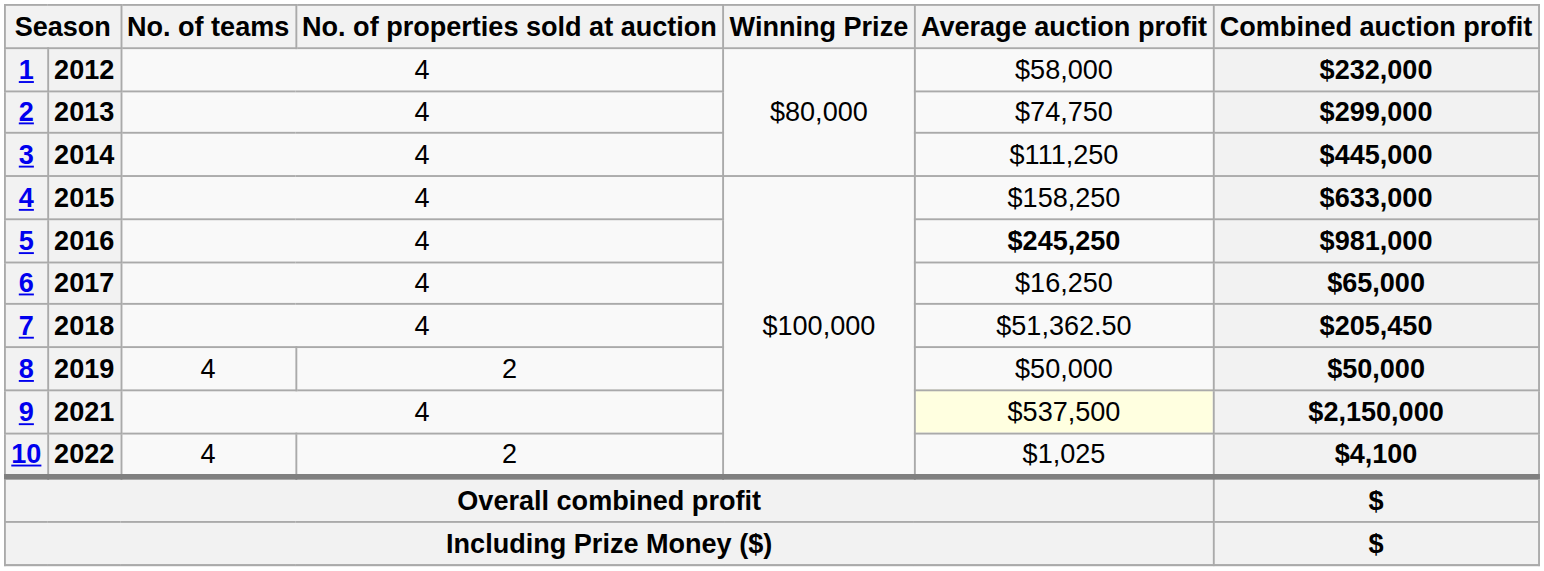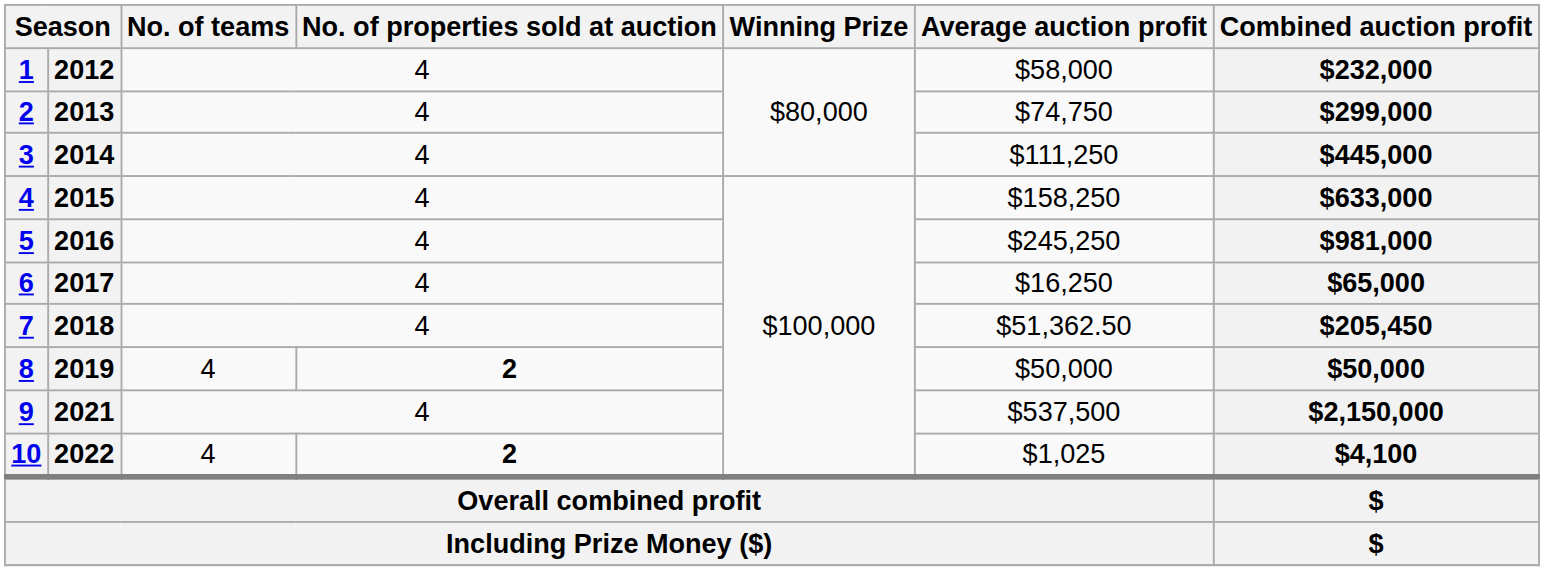(1064, 241) bold -> (1064, 241) normal
(509, 369) normal -> (509, 369) bold
(1064, 412) lightyellow background -> (1064, 412) no background
(509, 454) normal -> (509, 454) bold
